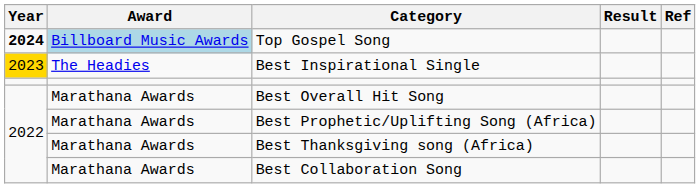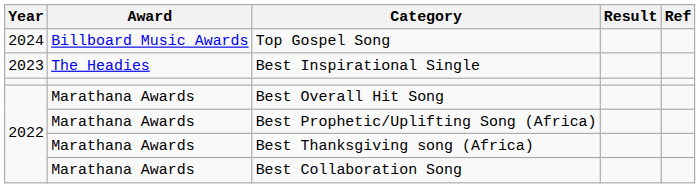(26, 41) bold -> (26, 41) normal
(150, 41) lightblue background -> (150, 41) no background
(26, 65) gold background -> (26, 65) no background
